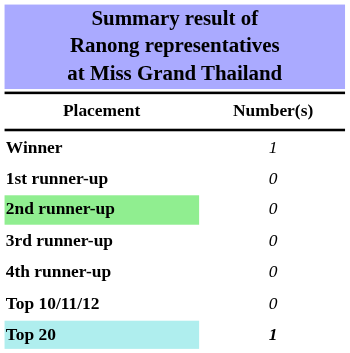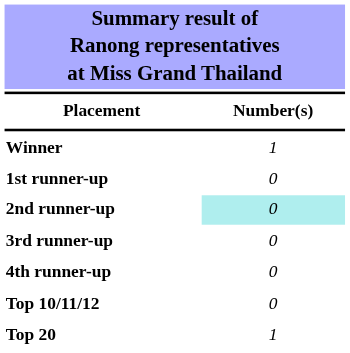(60, 209) lightgreen background -> (60, 209) no background
(273, 209) no background -> (273, 209) paleturquoise background
(31, 334) paleturquoise background -> (31, 334) no background
(273, 334) bold -> (273, 334) normal
